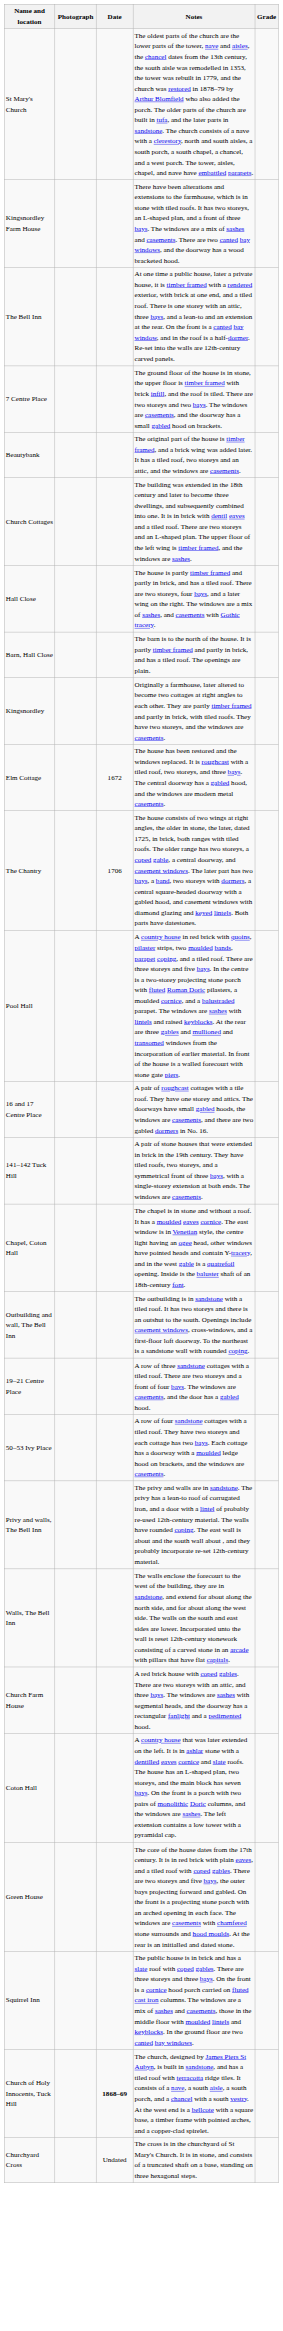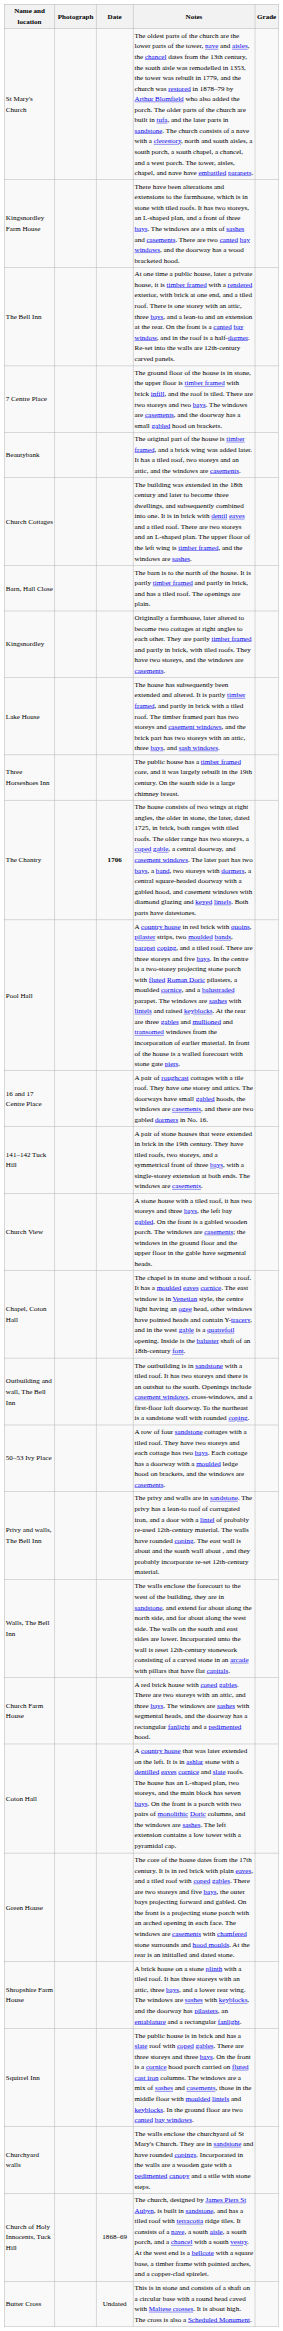- row: (21, 599)
+ row: (23, 716)
+ row: (28, 777)
- row: (24, 777)
(115, 870) normal -> (115, 860) bold
+ row: (24, 1232)
- row: (25, 1386)
+ row: (29, 1995)
+ row: (22, 2160)
(115, 2093) bold -> (115, 2237) normal
+ row: (24, 2304)
- row: (22, 2160)
